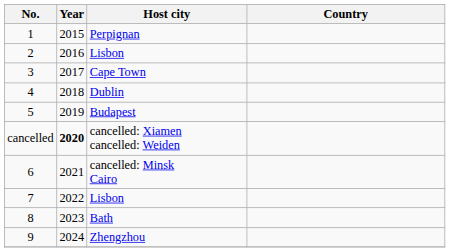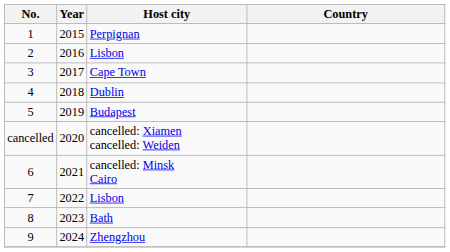(72, 138) bold -> (72, 138) normal
